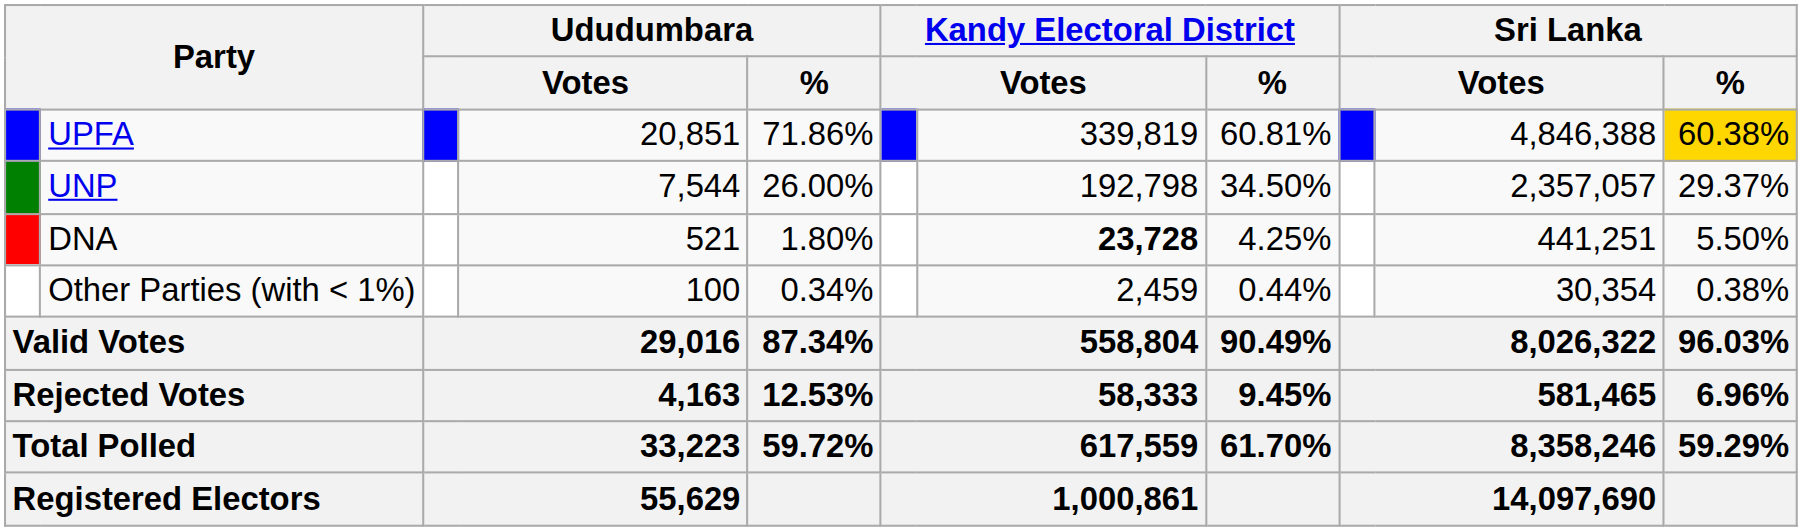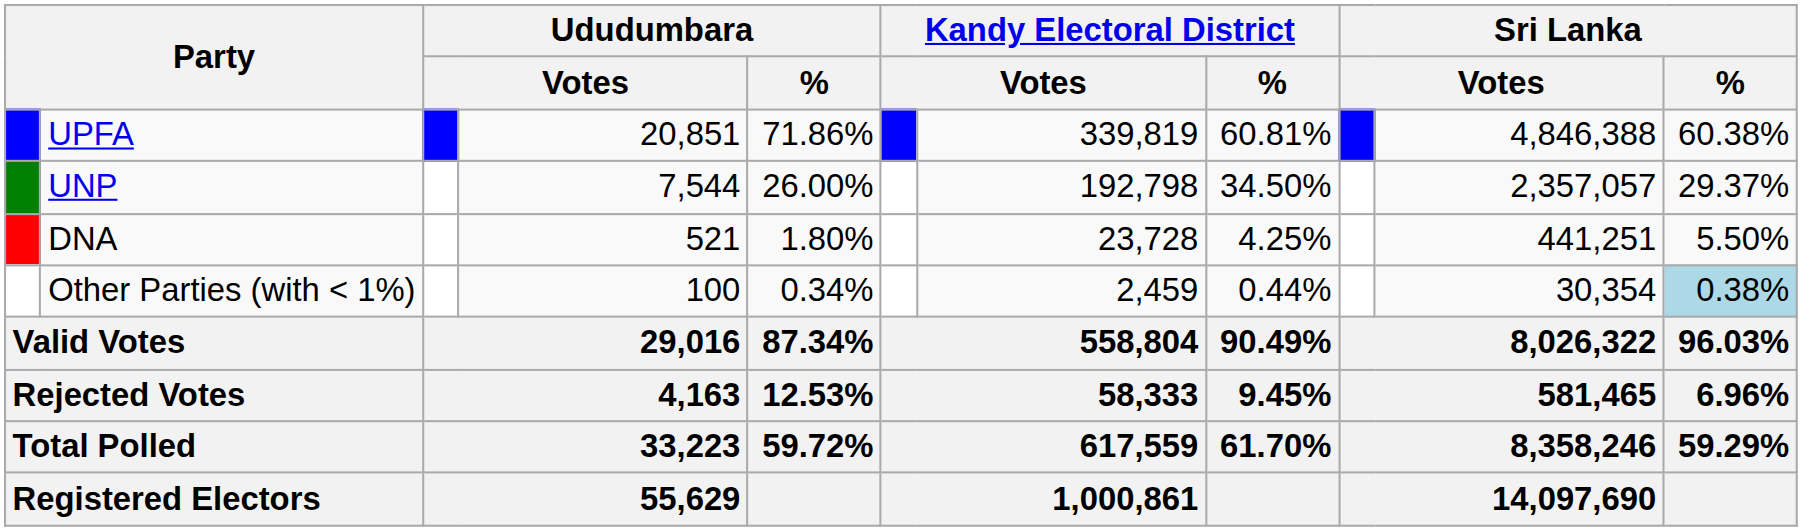(1734, 134) gold background -> (1734, 134) no background
(1148, 238) bold -> (1148, 238) normal
(1743, 290) no background -> (1743, 290) lightblue background
